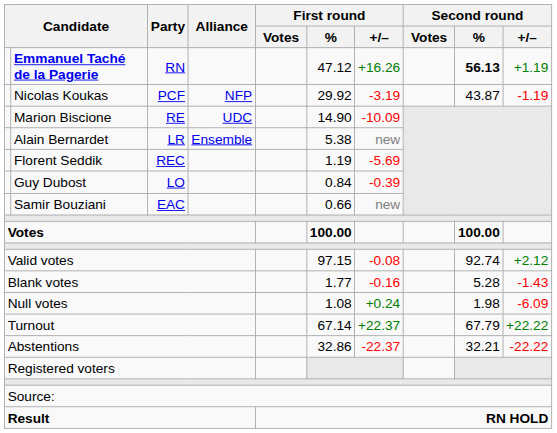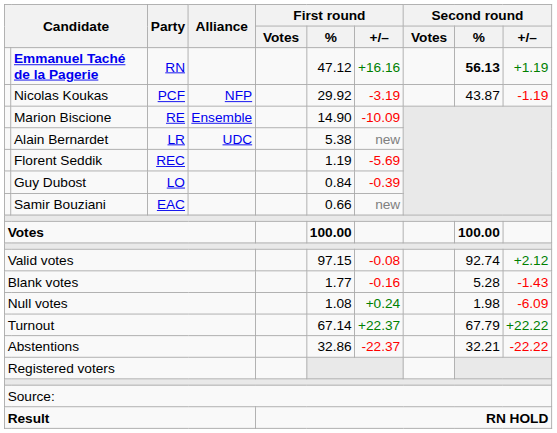(379, 66) +16.26 -> (379, 66) +16.16
(237, 117) UDC -> (222, 117) Ensemble
(222, 139) Ensemble -> (237, 139) UDC
